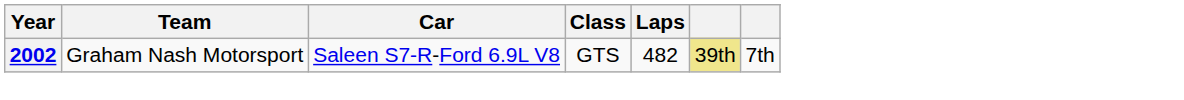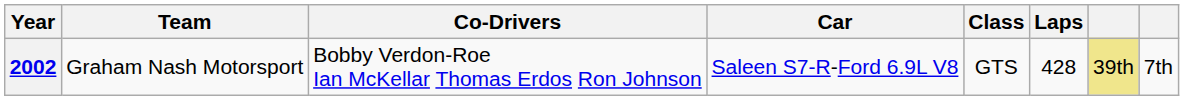+ column: (507, 22)
(660, 55) 482 -> (1059, 67) 428
